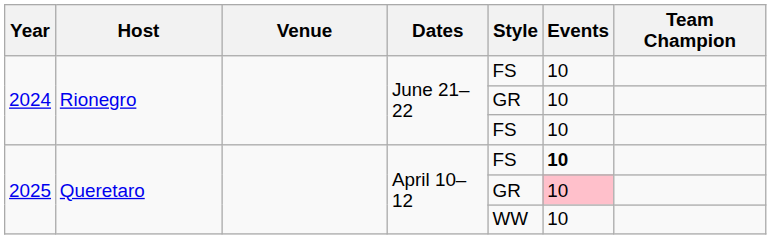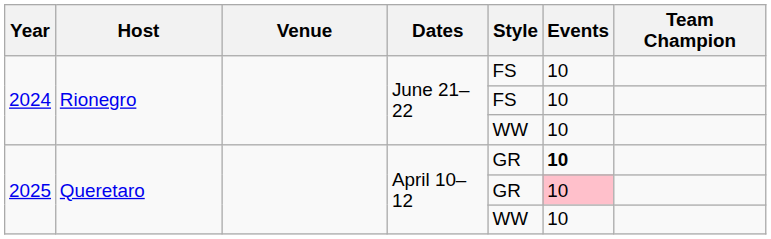(507, 101) GR -> (505, 101) FS
(505, 130) FS -> (510, 130) WW
(505, 160) FS -> (507, 160) GR
